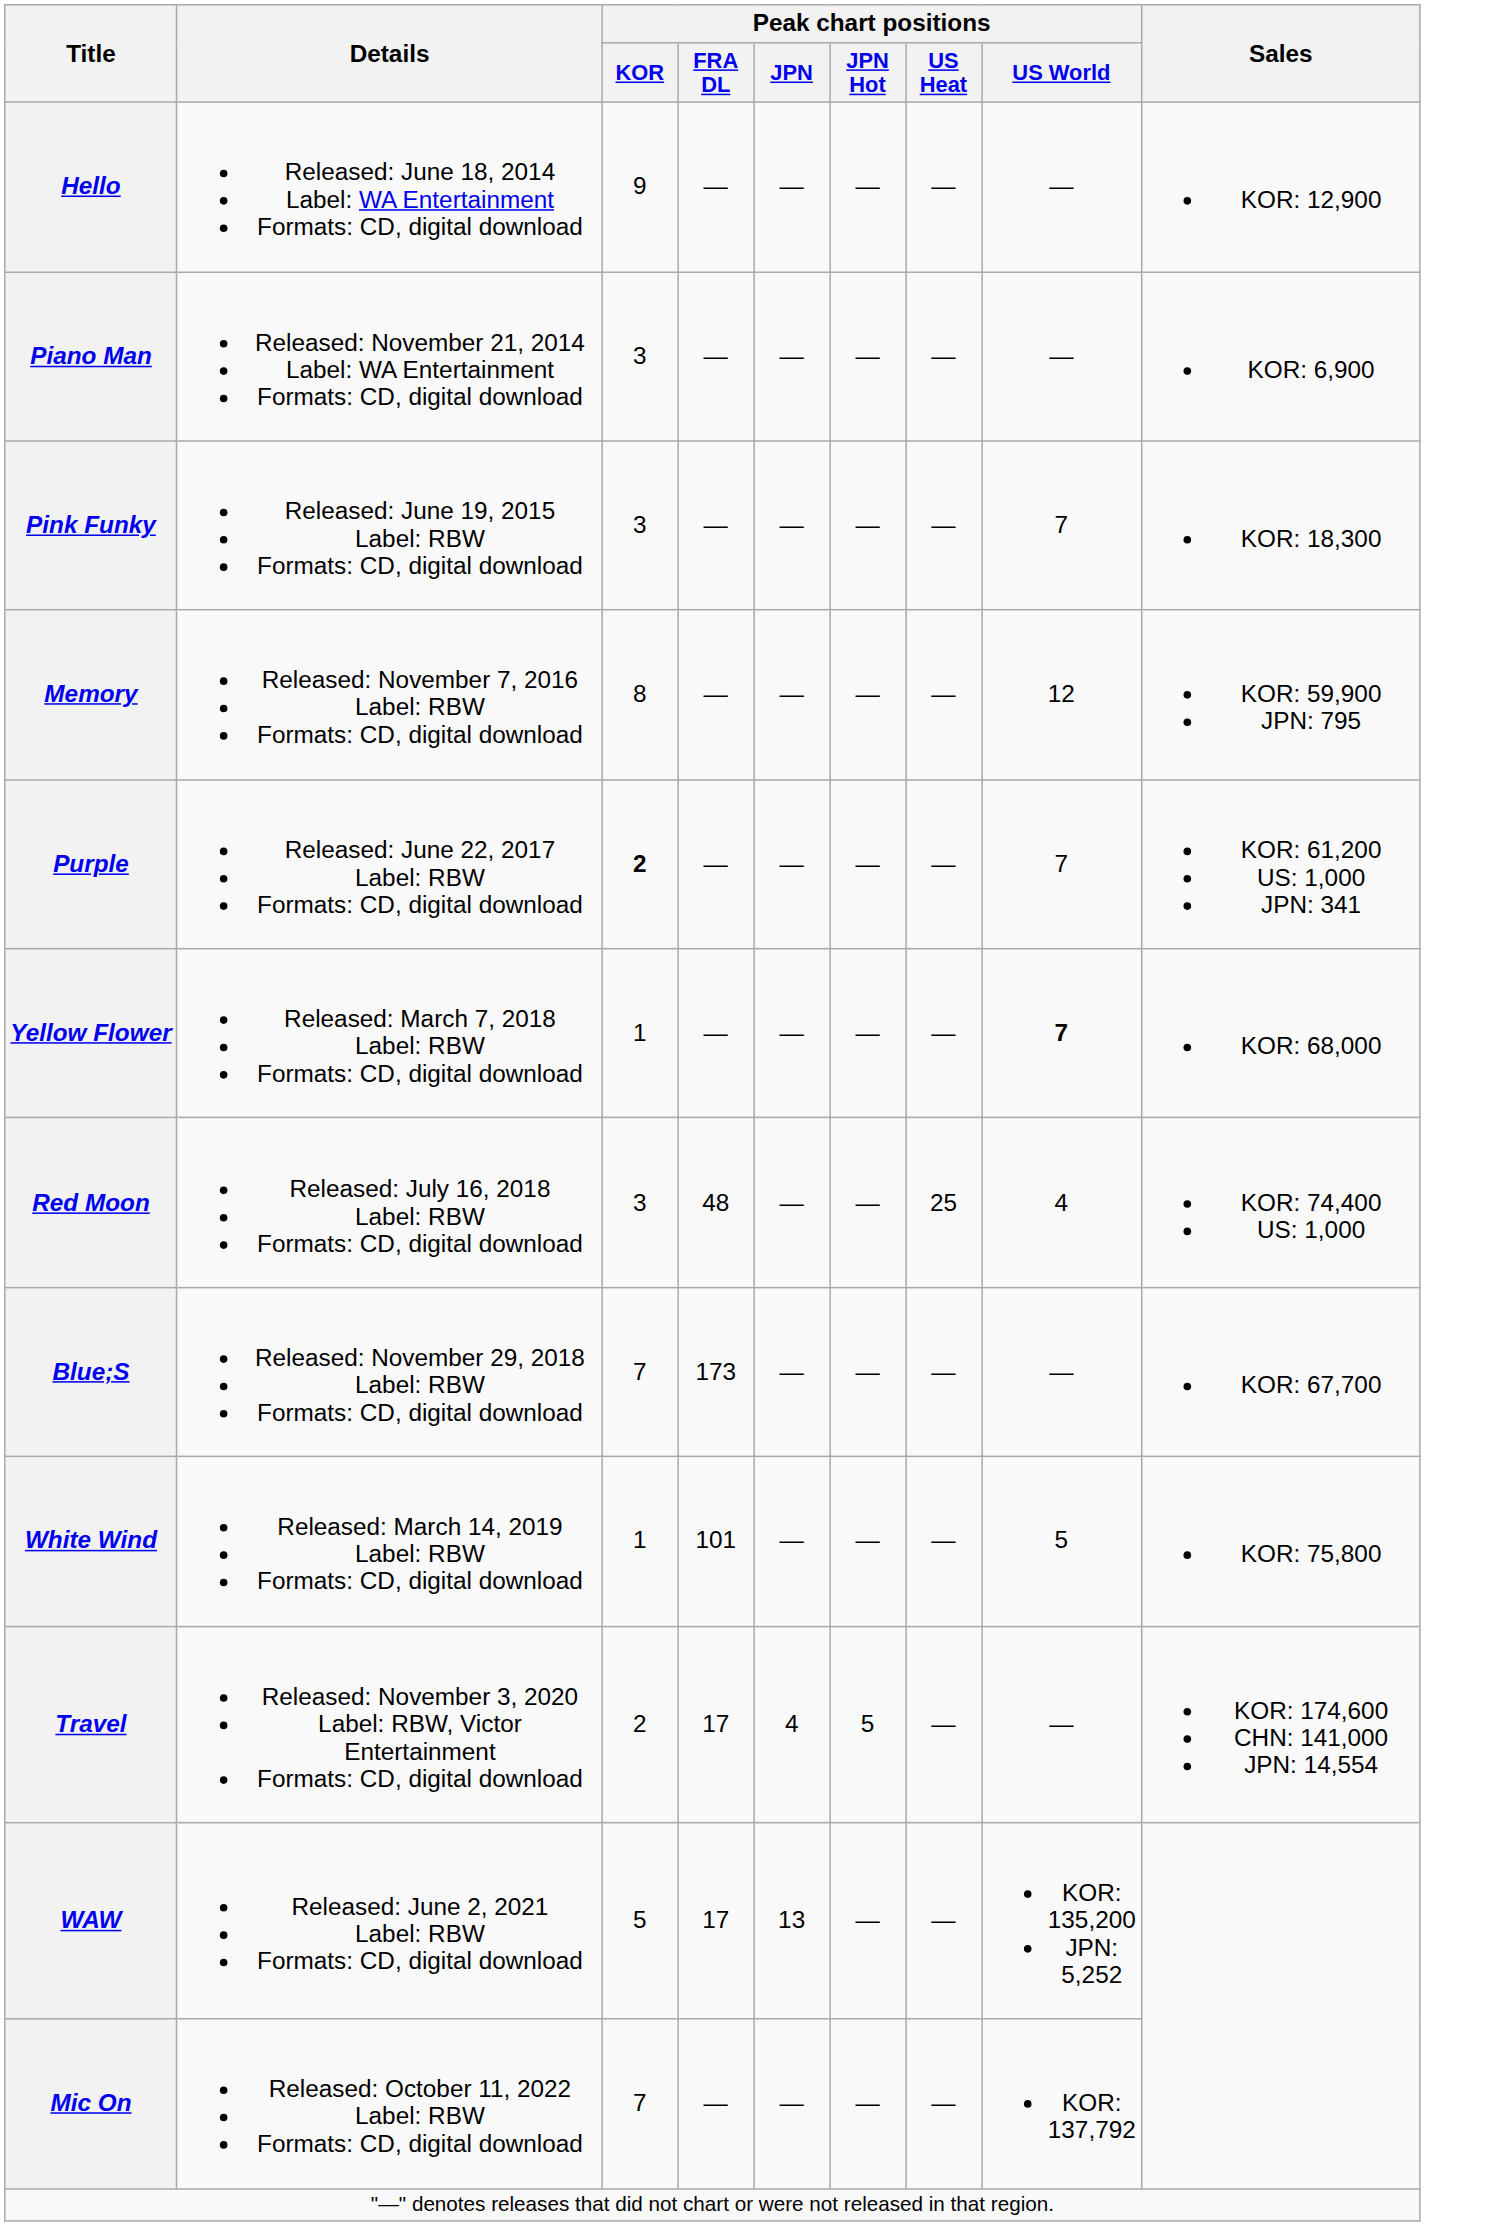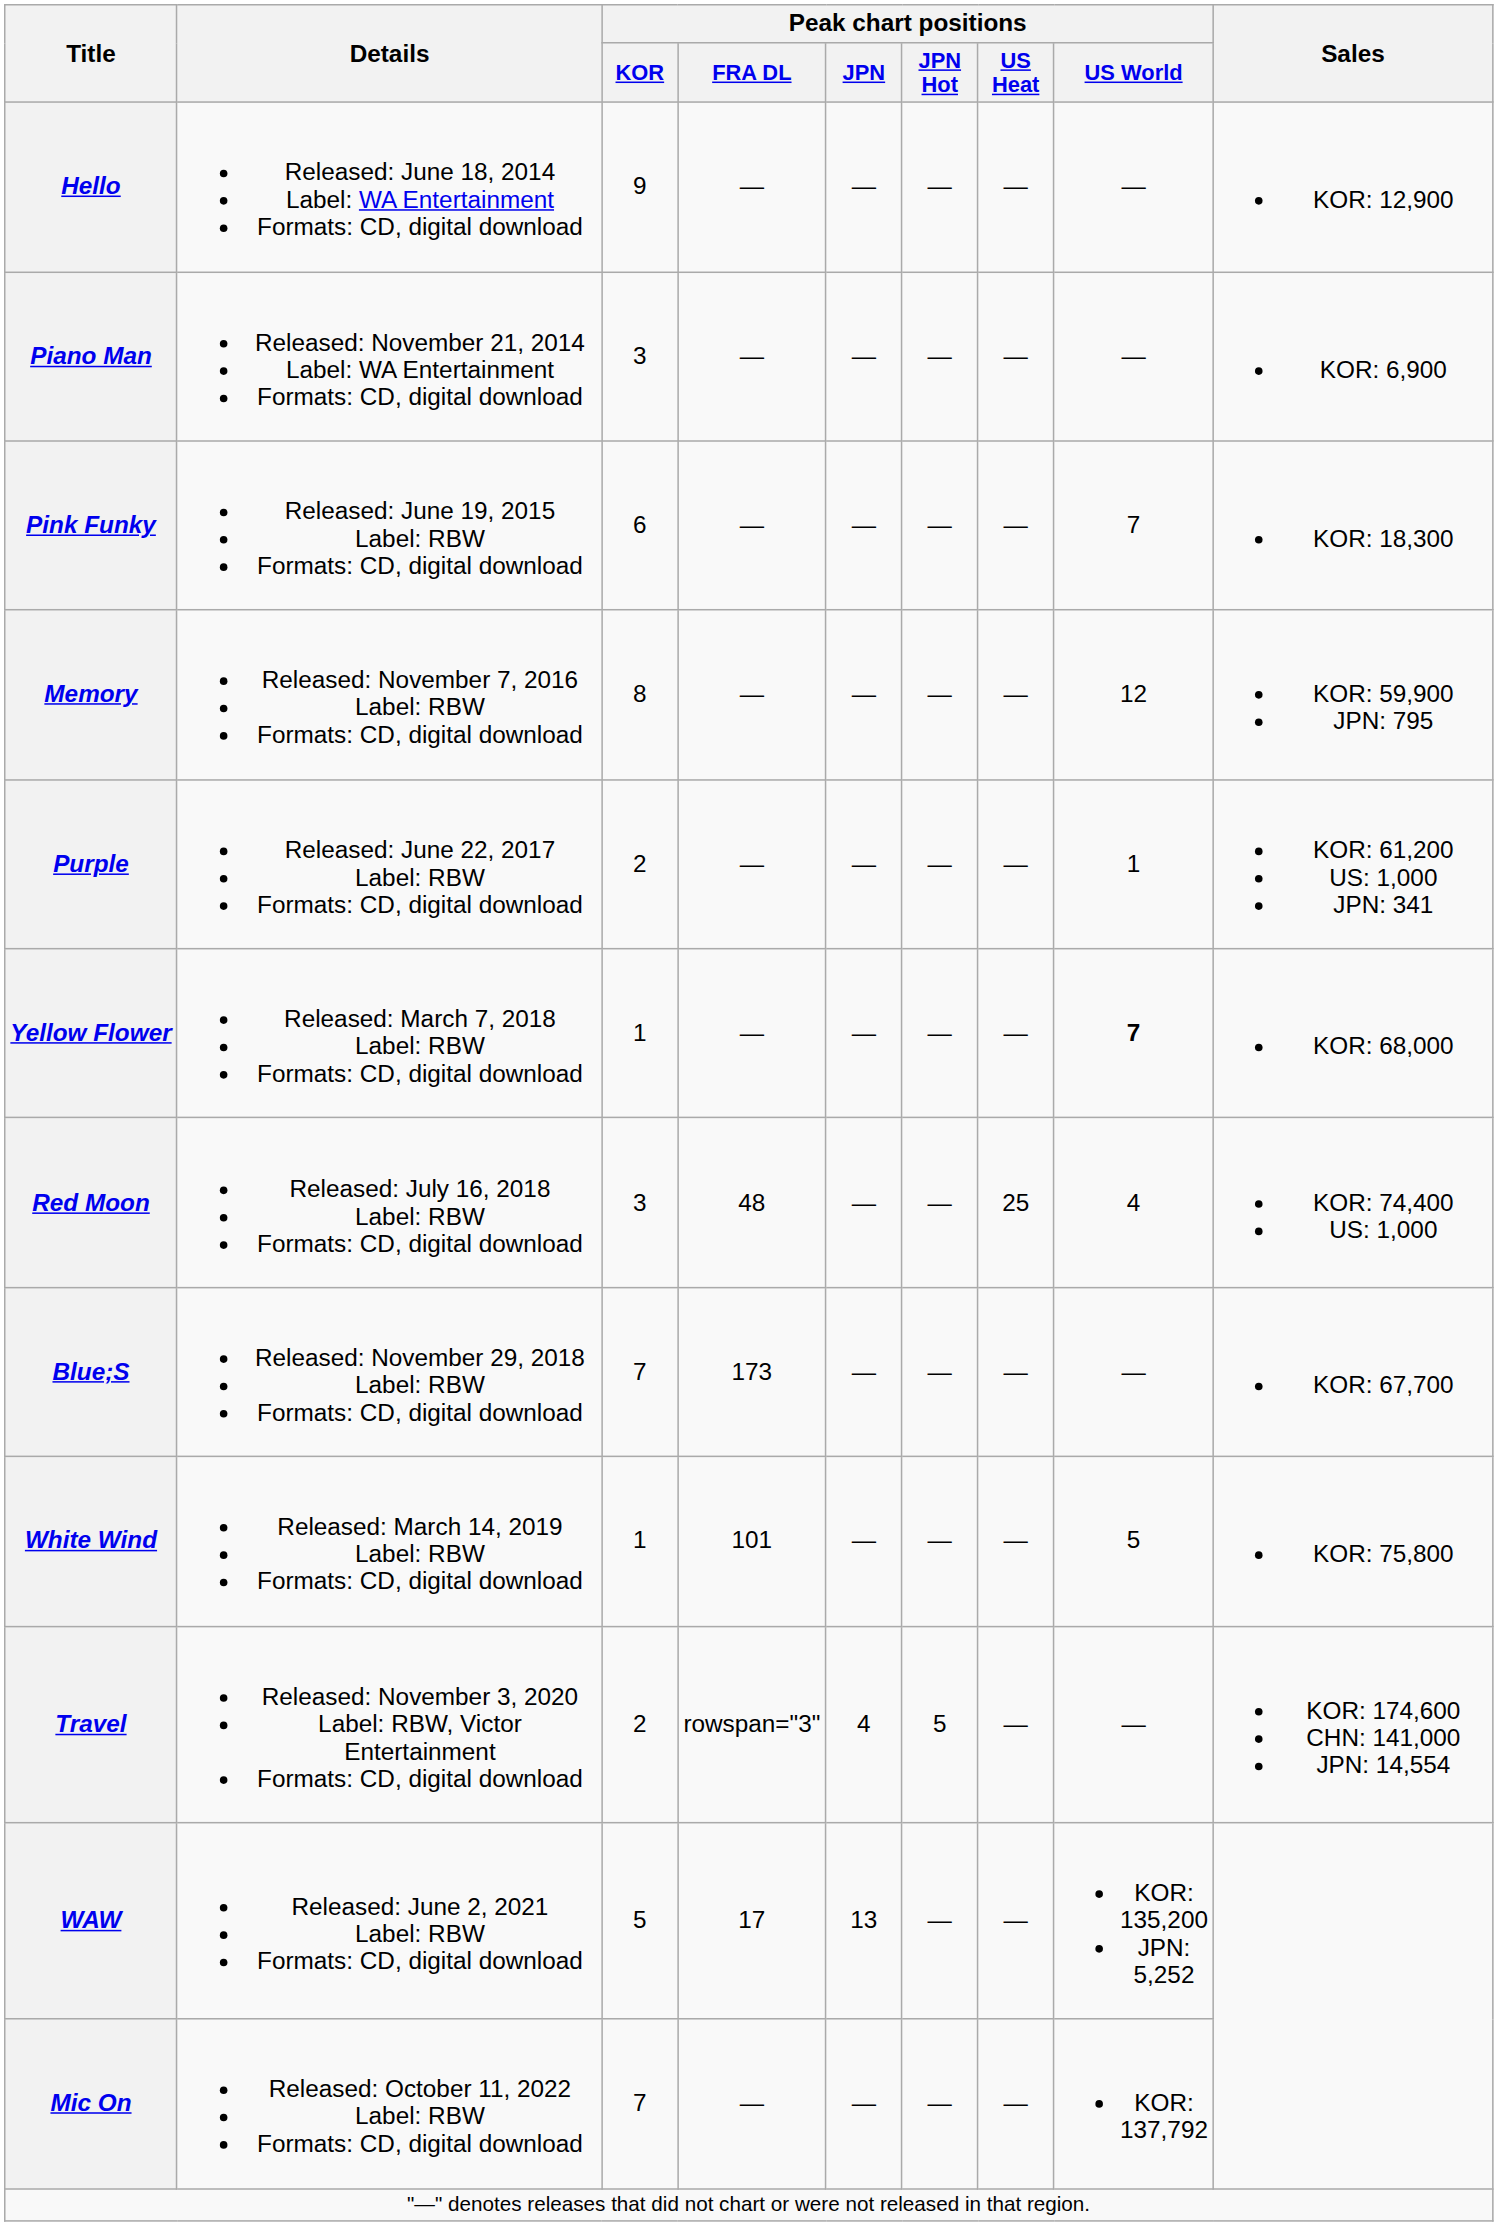(640, 525) 3 -> (640, 525) 6
(640, 863) bold -> (640, 863) normal
(1061, 863) 7 -> (1134, 863) 1
(716, 1723) 17 -> (752, 1723) rowspan="3"
